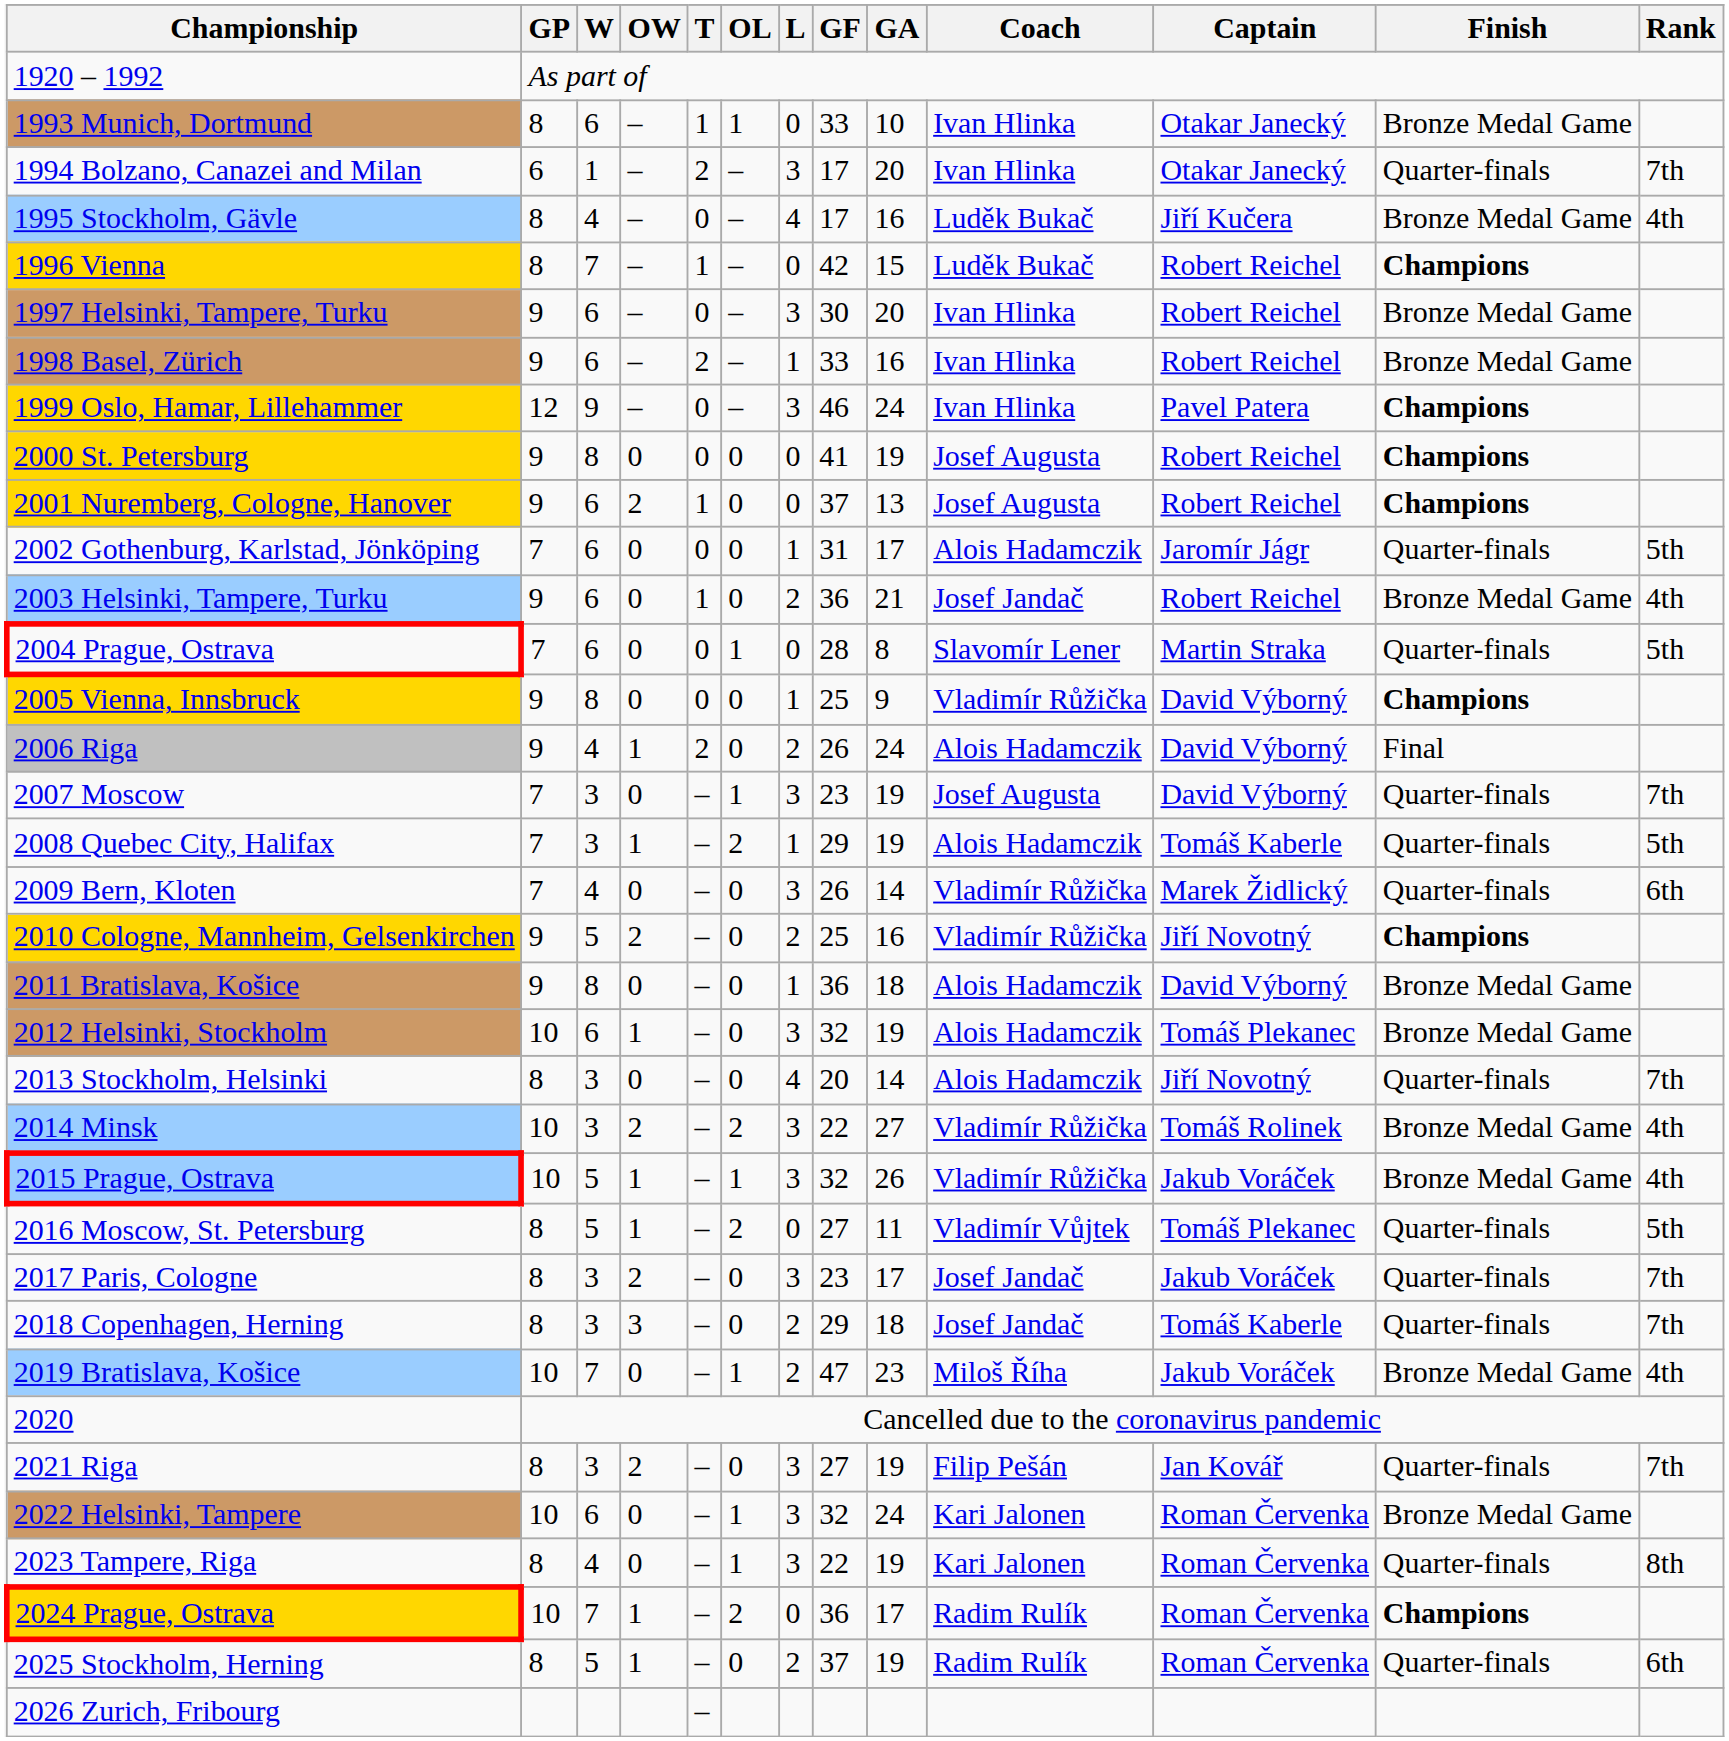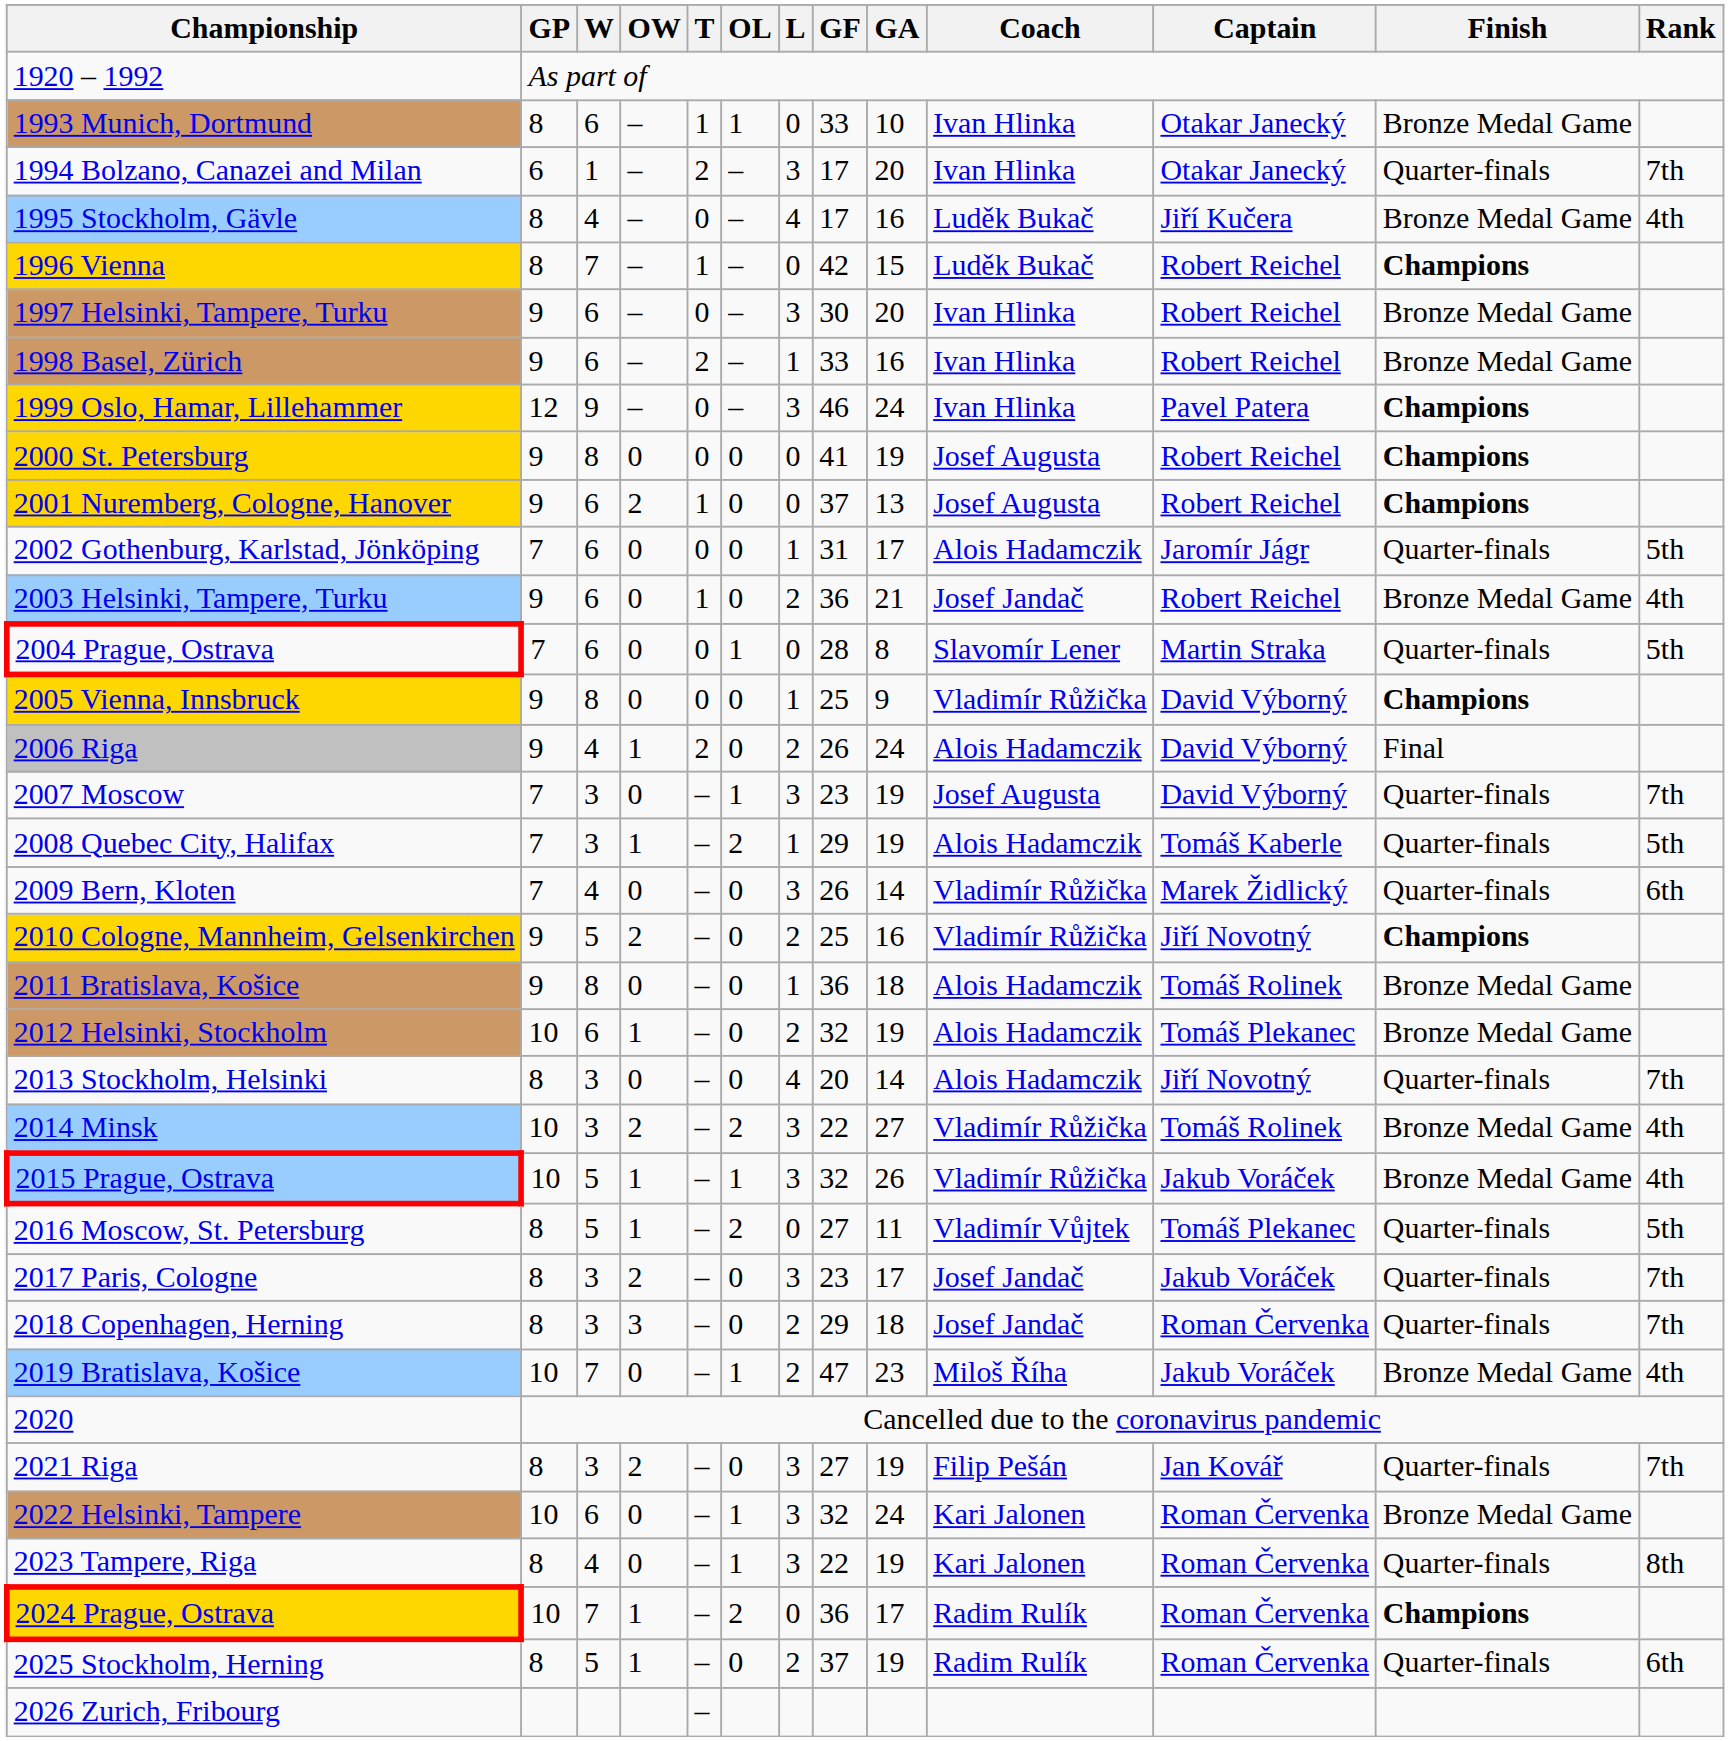(1254, 984) David Výborný -> (1251, 984) Tomáš Rolinek
(793, 1032) 3 -> (793, 1032) 2
(1251, 1324) Tomáš Kaberle -> (1265, 1324) Roman Červenka
